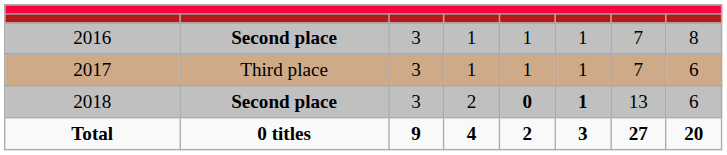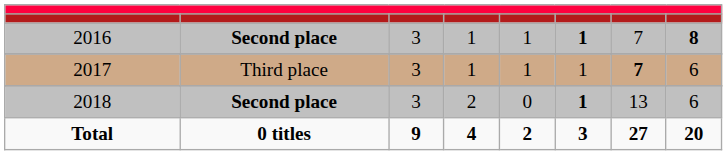(583, 38) normal -> (583, 38) bold
(694, 38) normal -> (694, 38) bold
(638, 70) normal -> (638, 70) bold
(527, 101) bold -> (527, 101) normal
